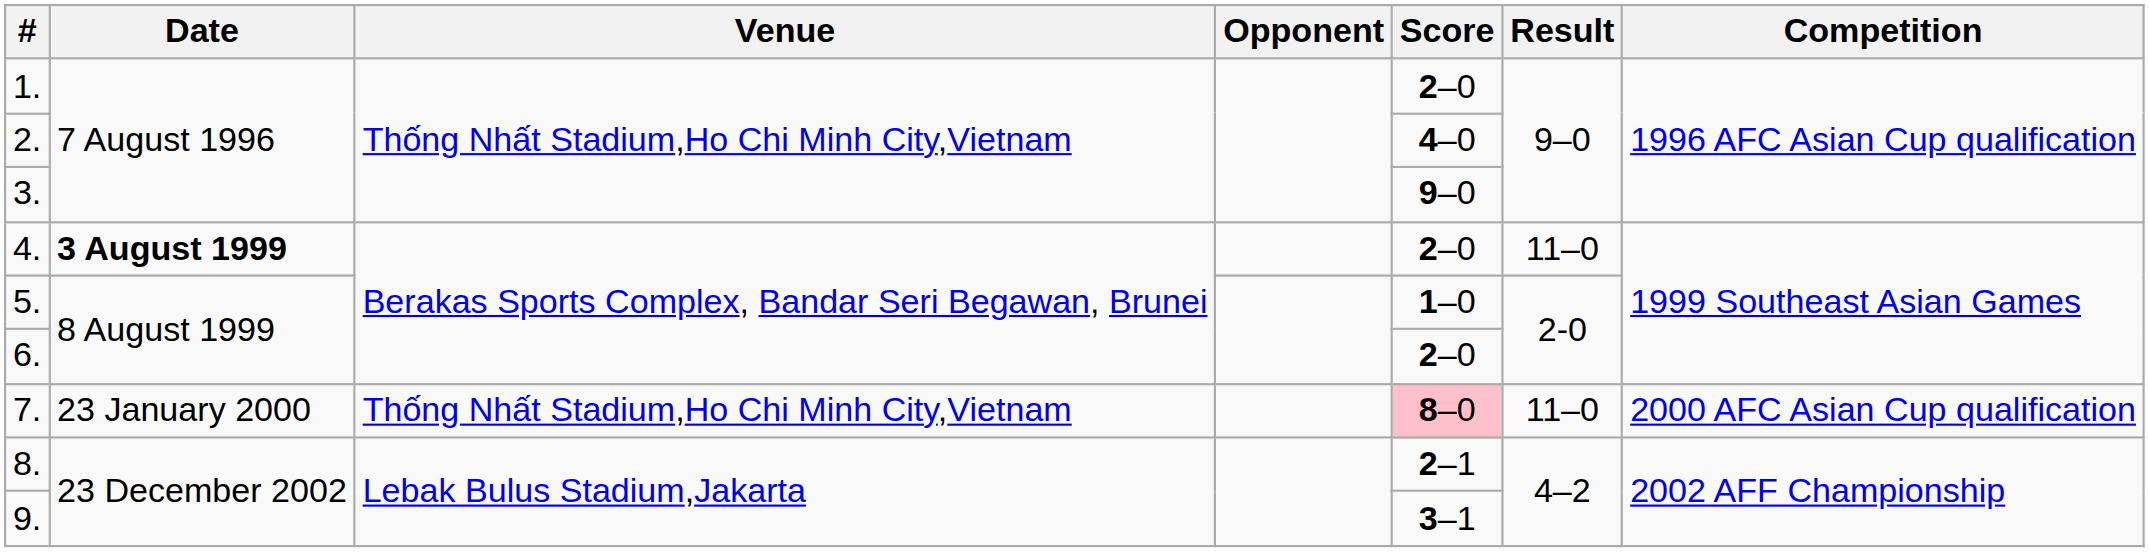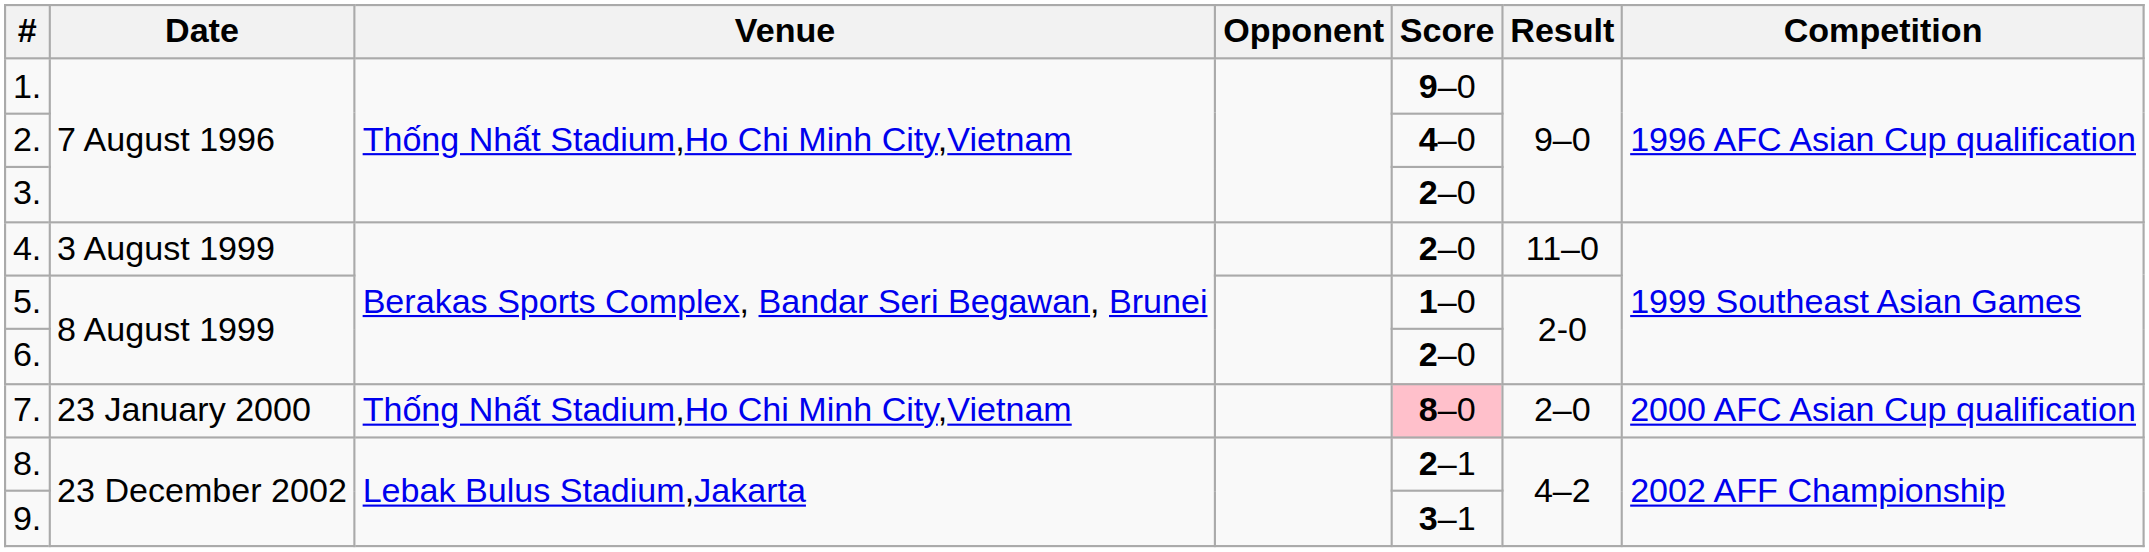(1447, 85) 2–0 -> (1447, 85) 9–0
(1447, 193) 9–0 -> (1447, 193) 2–0
(172, 247) bold -> (166, 247) normal
(1562, 409) 11–0 -> (1562, 409) 2–0
